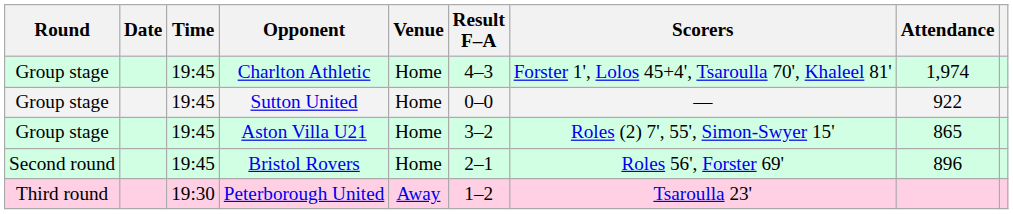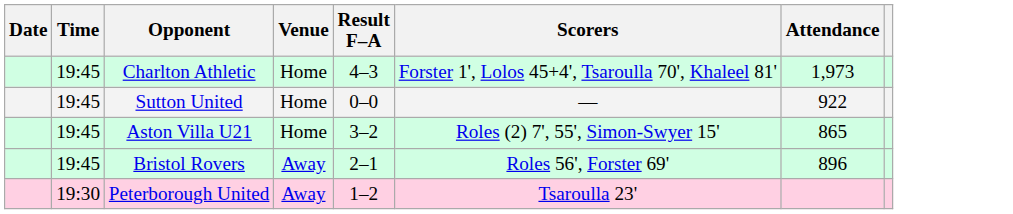- column: (62, 30)
(948, 71) 1,974 -> (833, 71) 1,973
(418, 163) Home -> (303, 163) Away
